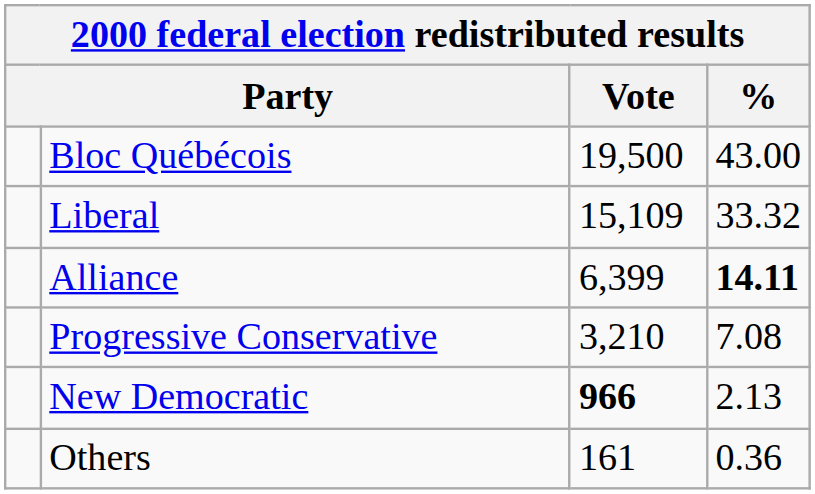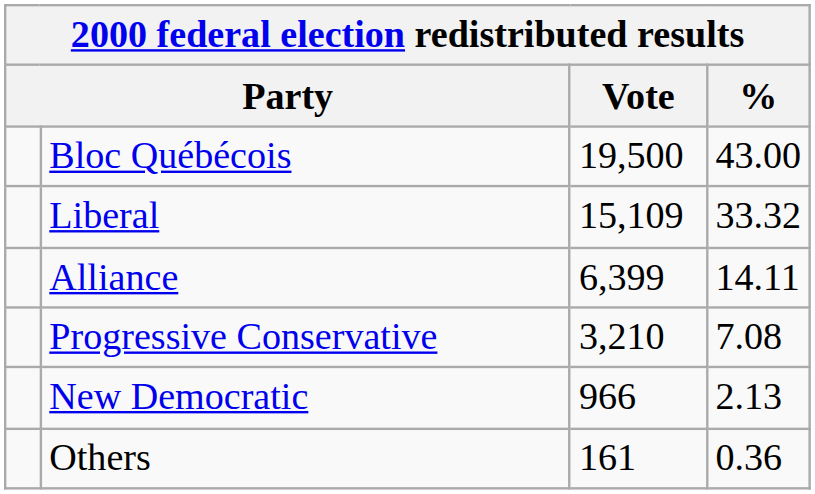(757, 276) bold -> (758, 276) normal
(607, 397) bold -> (607, 397) normal
